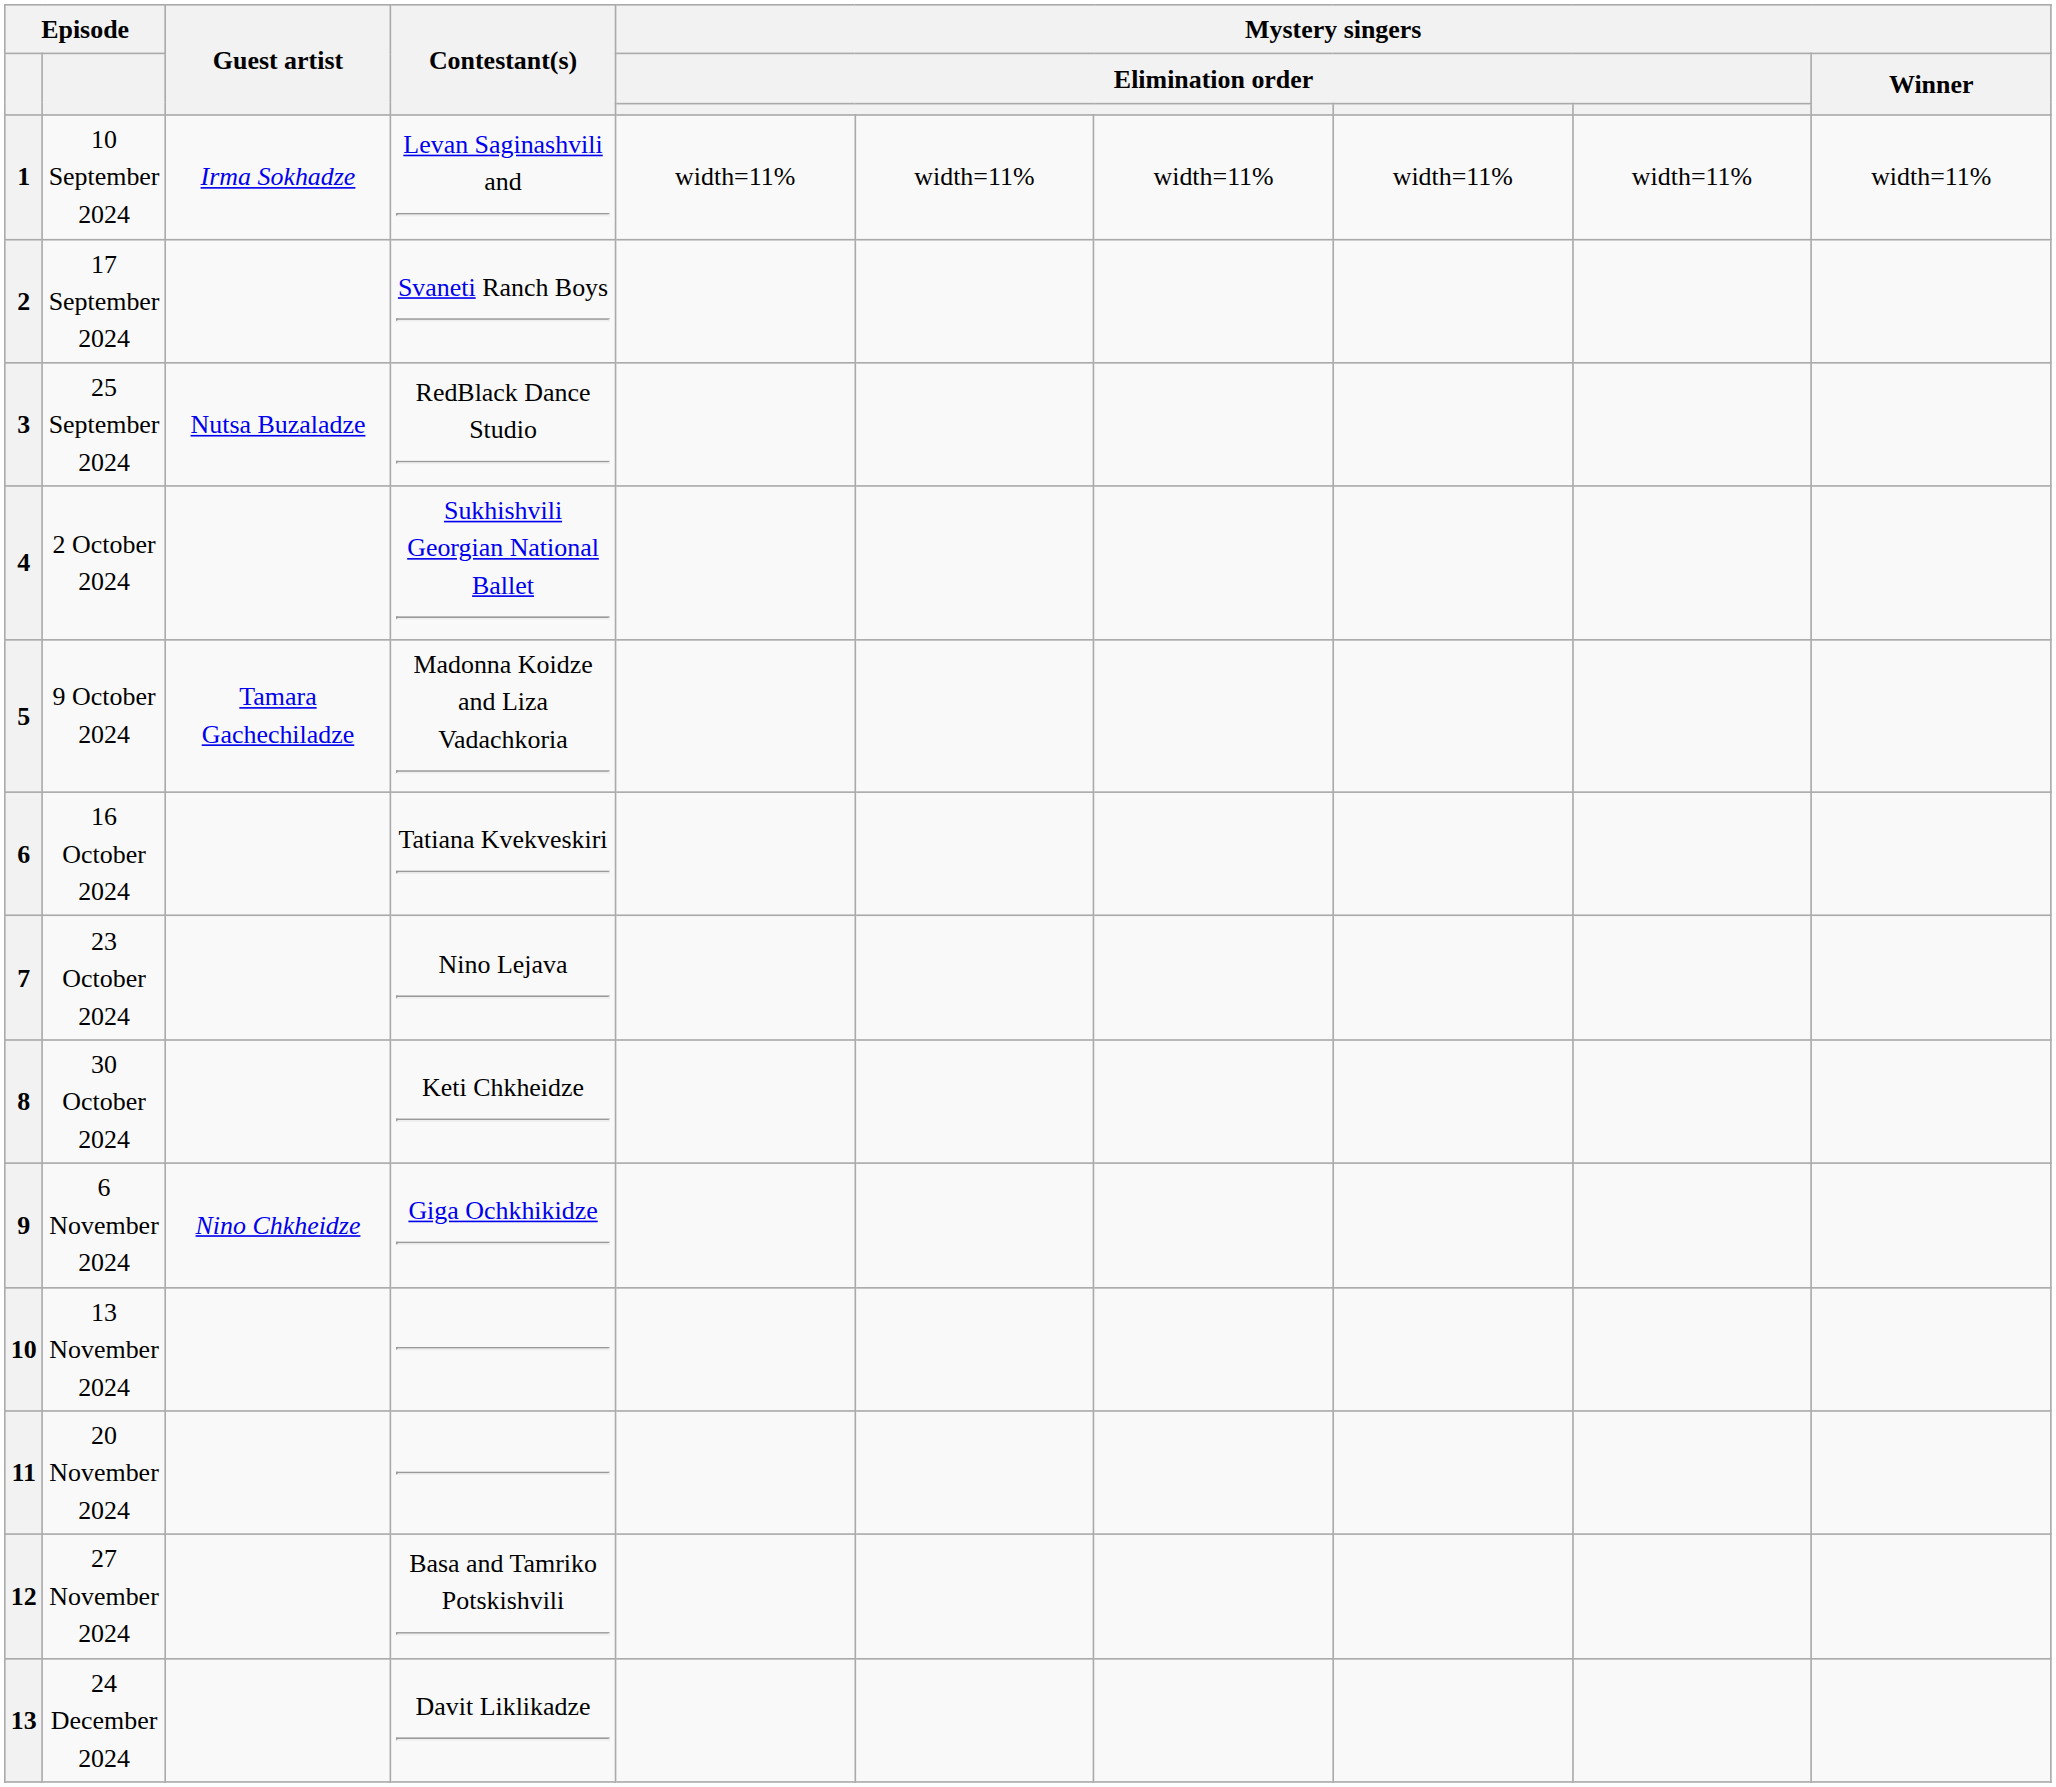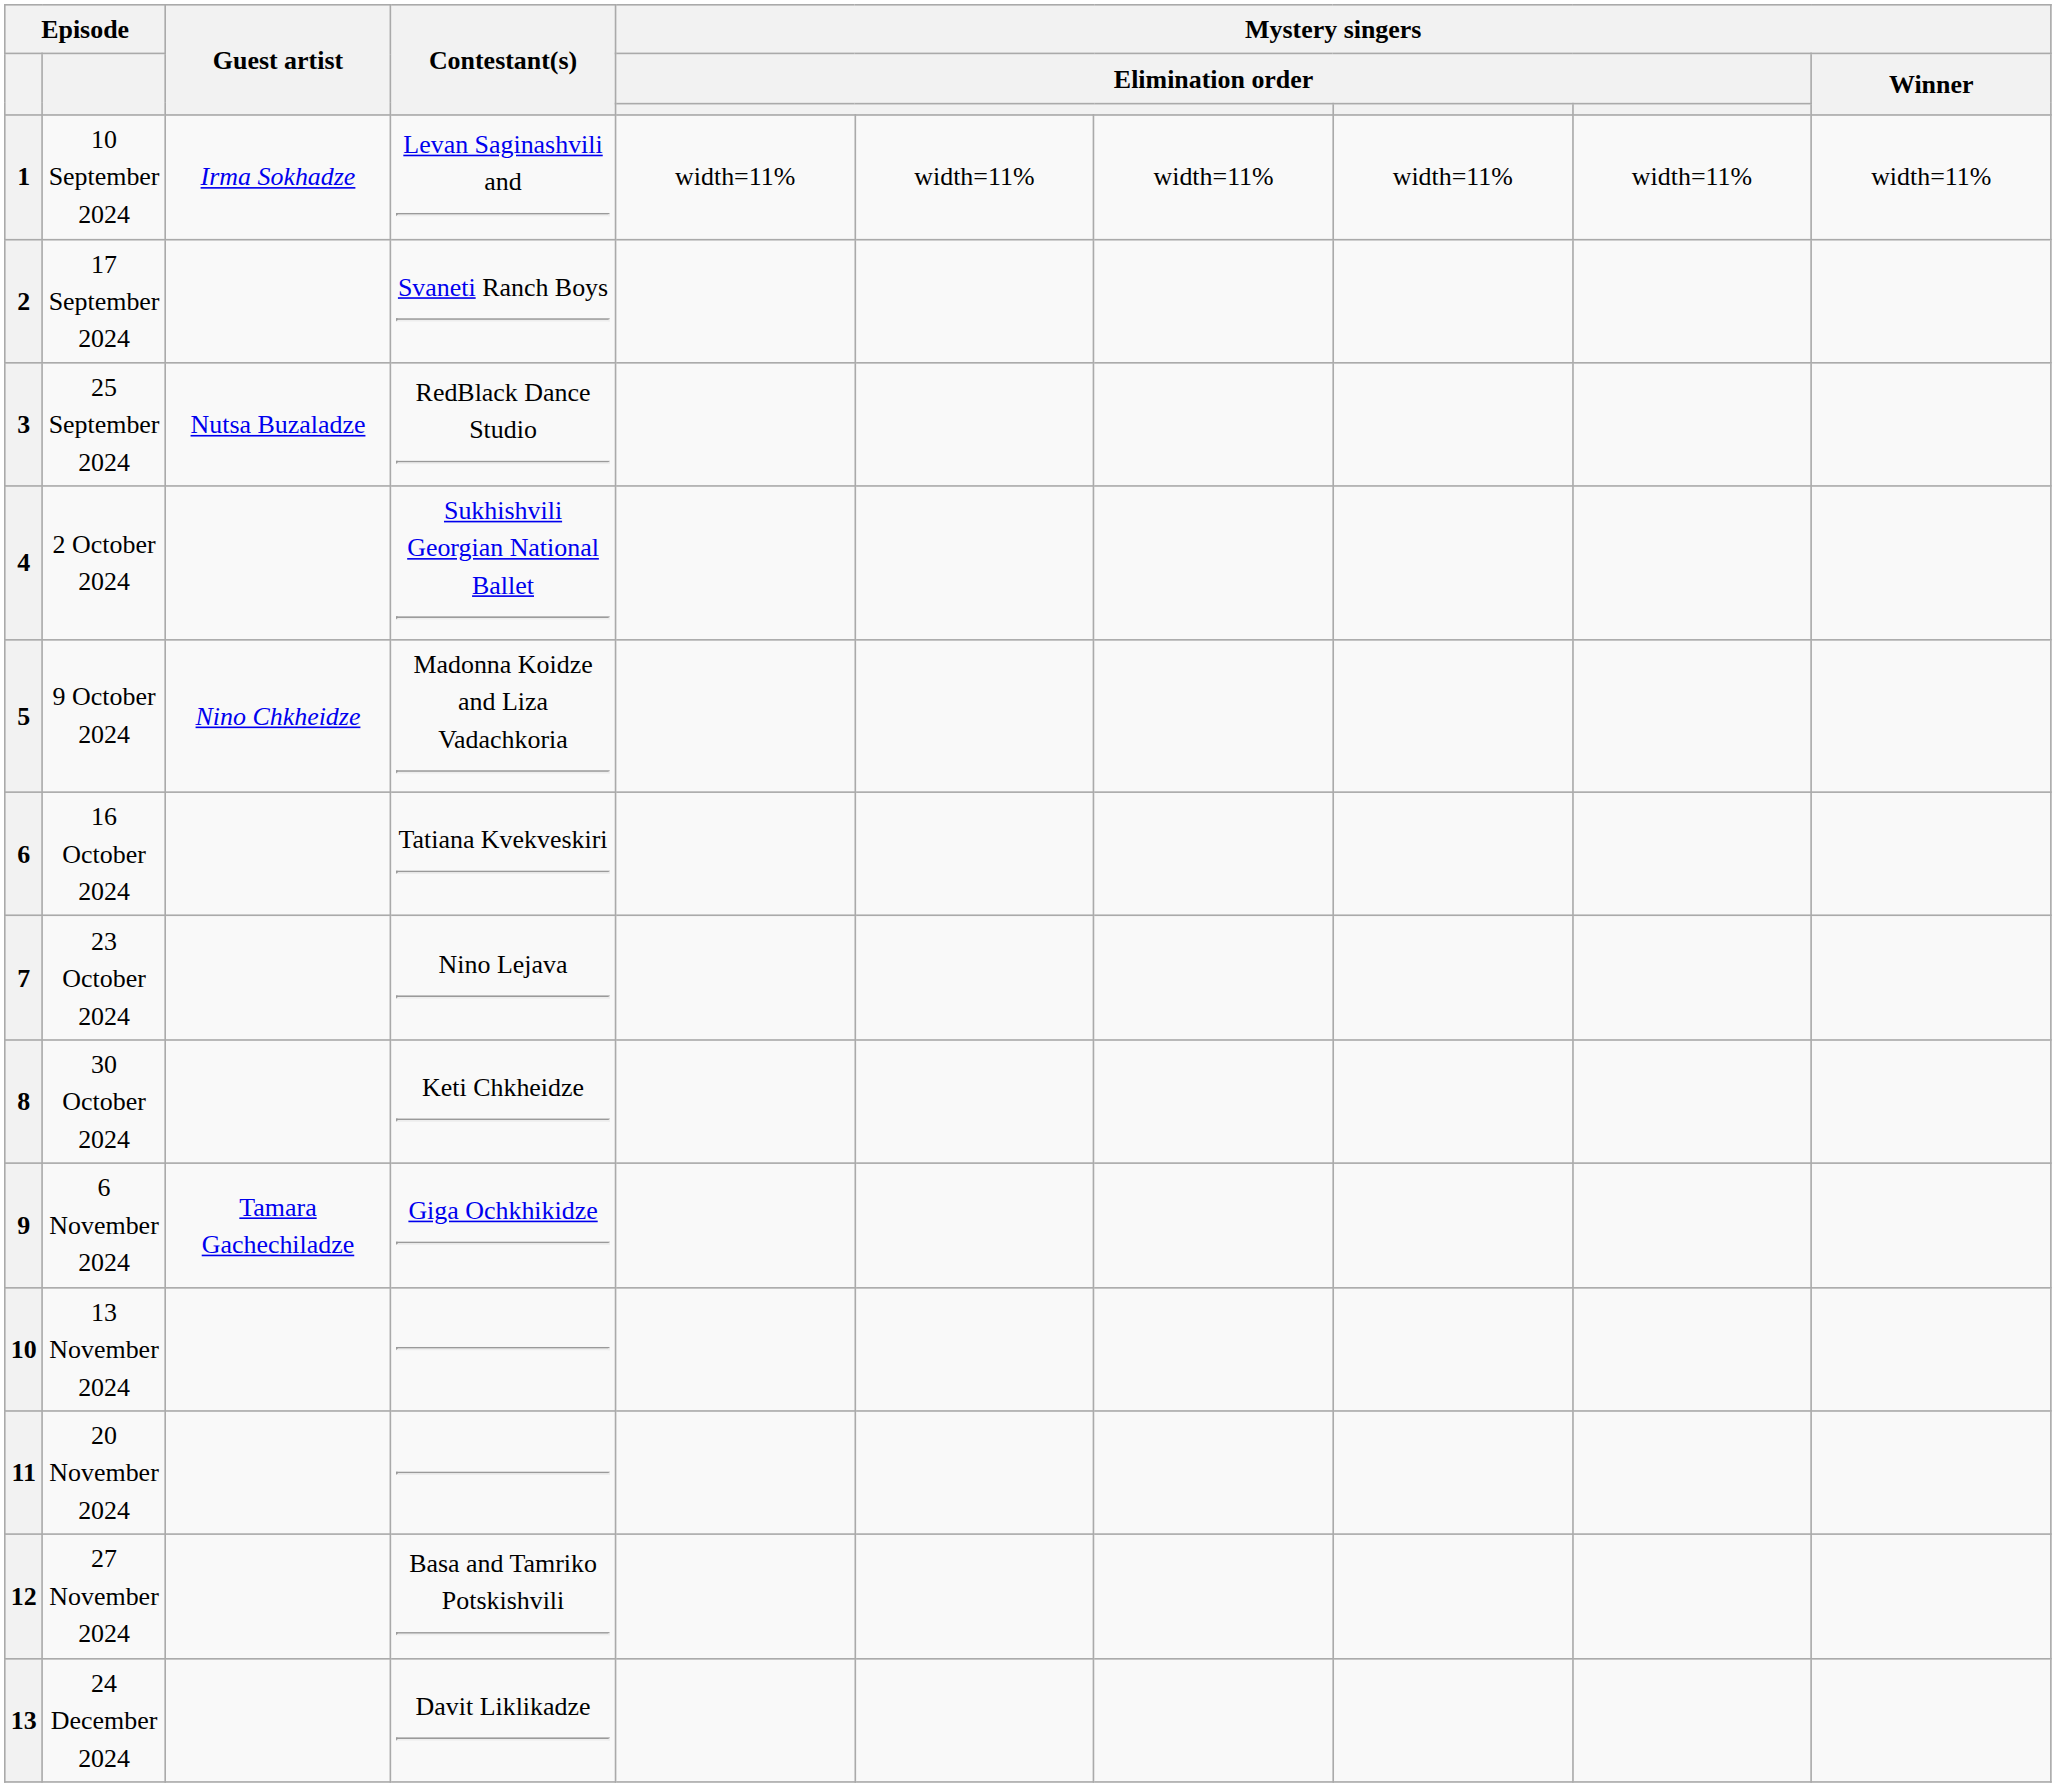(278, 716) Tamara Gachechiladze -> (278, 716) Nino Chkheidze
(278, 1225) Nino Chkheidze -> (278, 1225) Tamara Gachechiladze
